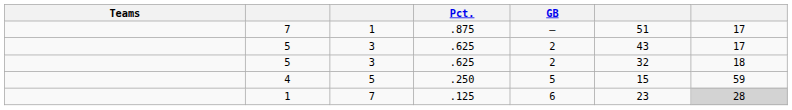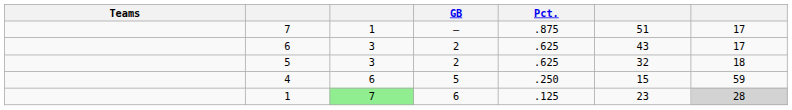columns swapped: (462, 13) <-> (552, 13)
(287, 46) 5 -> (287, 46) 6
(372, 80) 5 -> (372, 80) 6
(372, 96) no background -> (372, 96) lightgreen background
